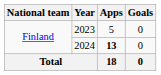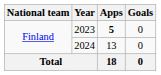(111, 29) normal -> (111, 29) bold
(111, 45) bold -> (111, 45) normal
